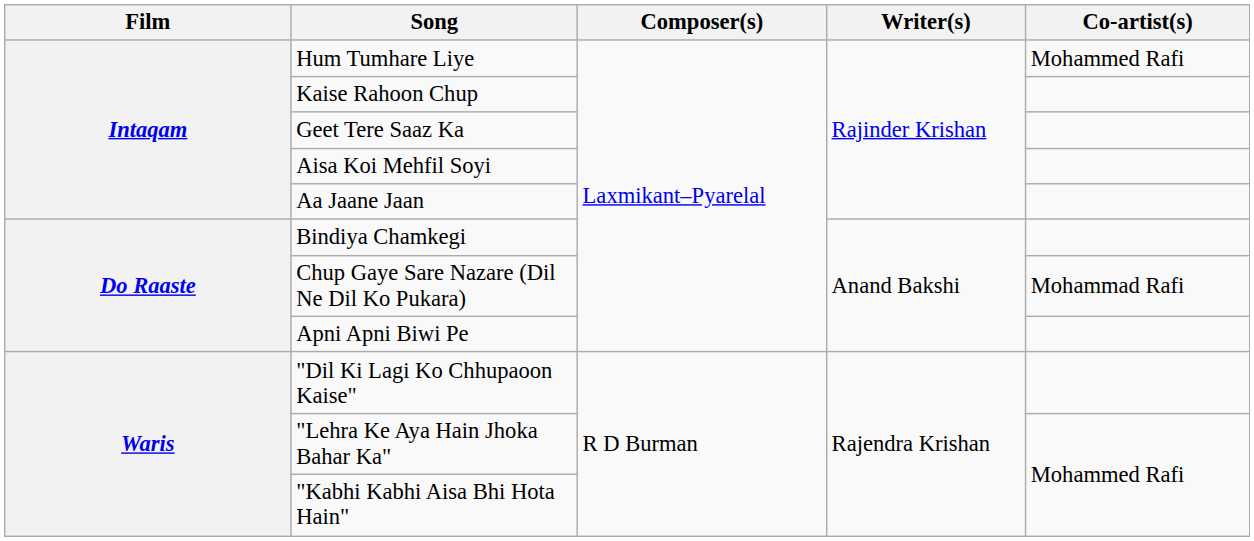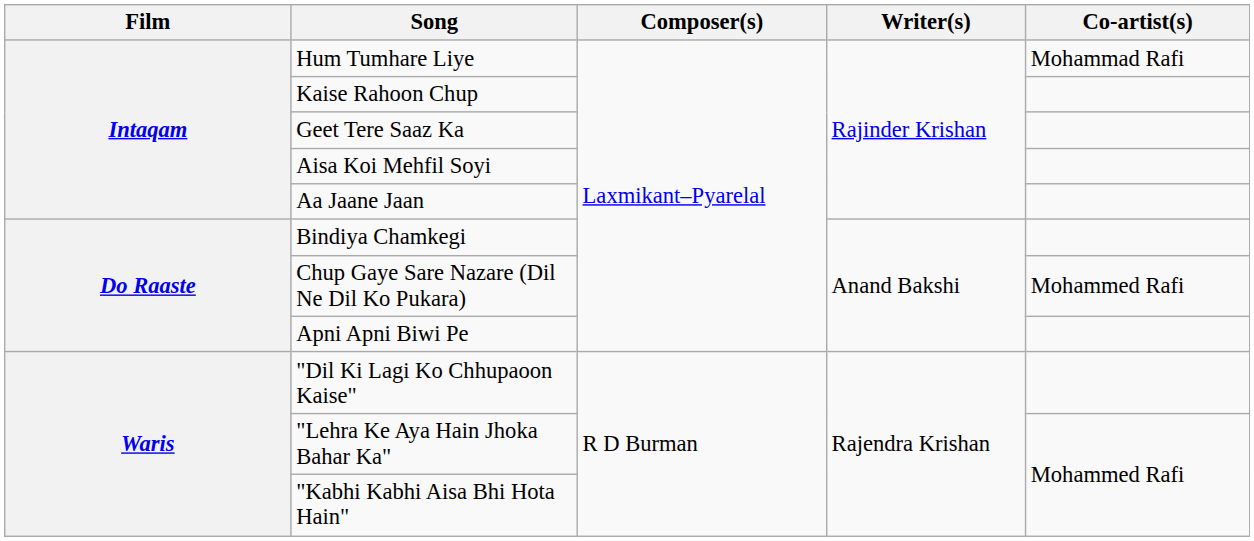(1108, 58) Mohammed Rafi -> (1108, 58) Mohammad Rafi
(1108, 285) Mohammad Rafi -> (1108, 285) Mohammed Rafi
